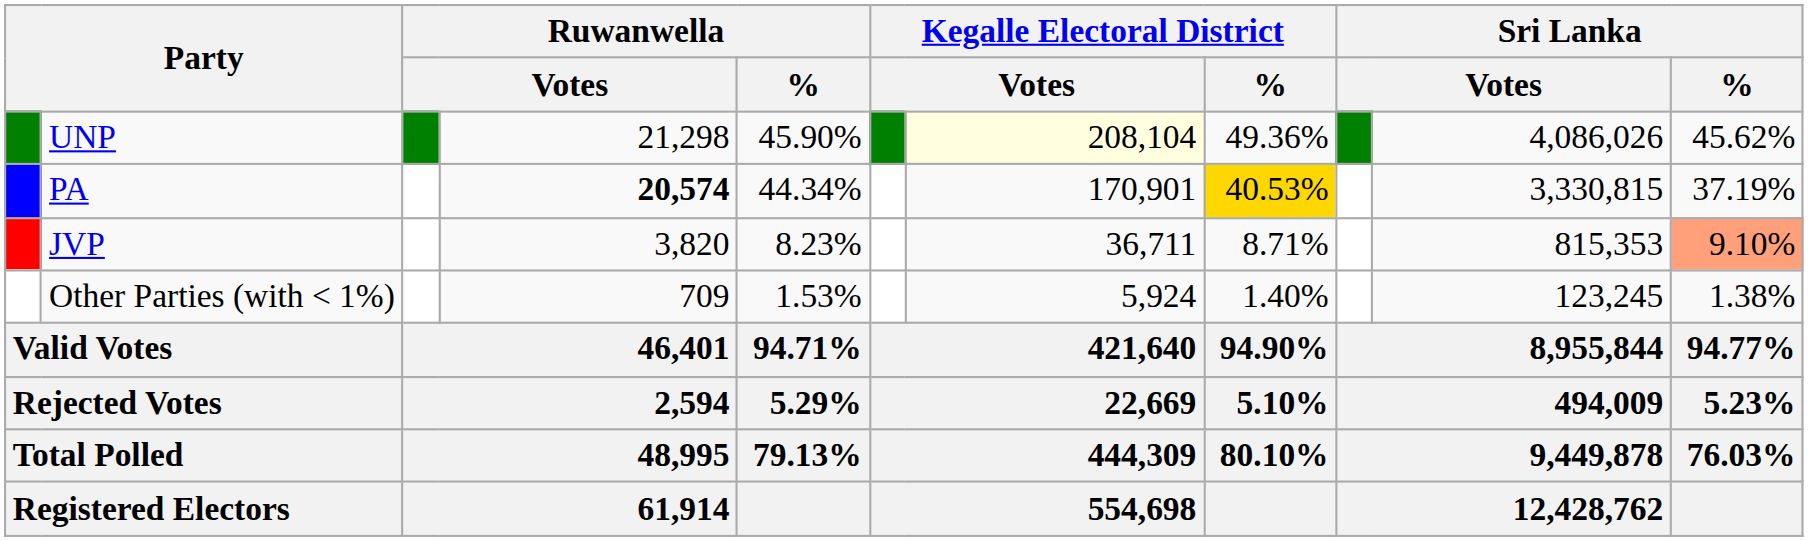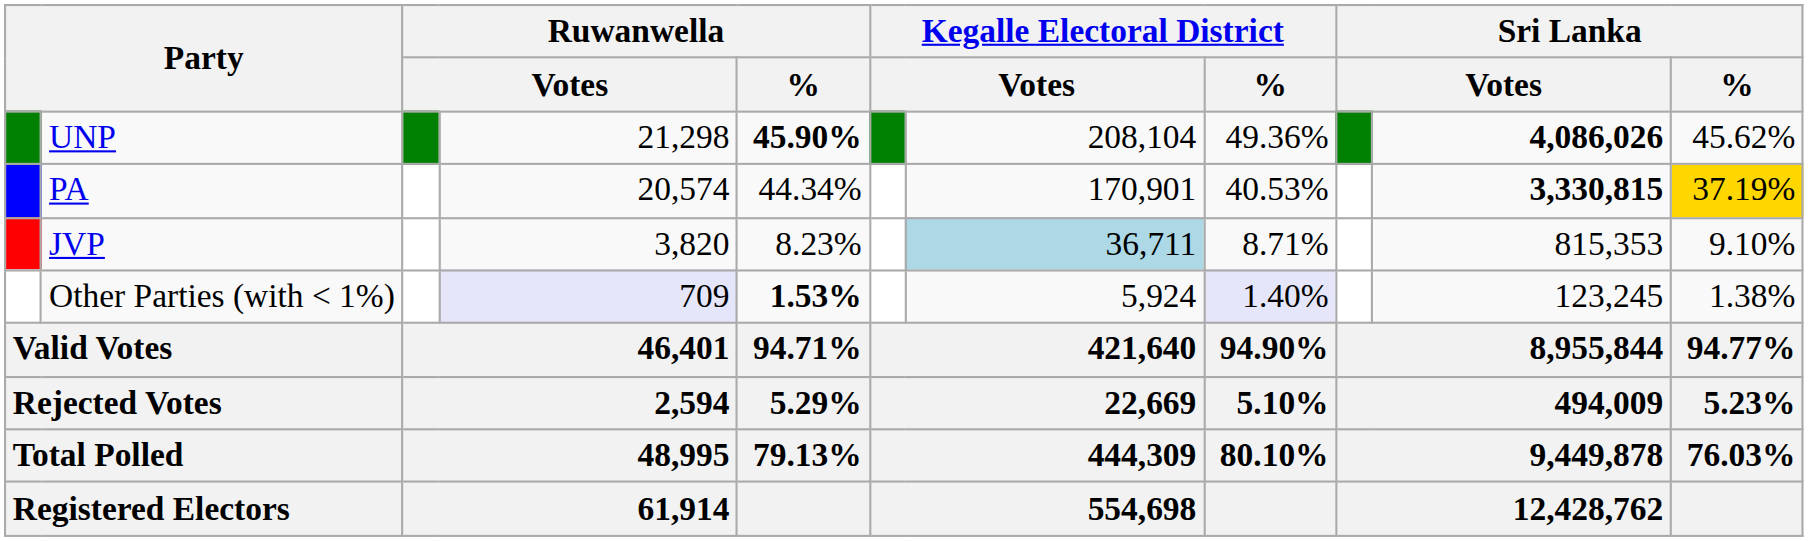(810, 137) normal -> (807, 137) bold
(1142, 137) lightyellow background -> (1142, 137) no background
(1596, 137) normal -> (1596, 137) bold
(683, 190) bold -> (683, 190) normal
(1277, 190) gold background -> (1277, 190) no background
(1596, 190) normal -> (1596, 190) bold
(1744, 190) no background -> (1744, 190) gold background
(1151, 243) no background -> (1151, 243) lightblue background
(1752, 243) lightsalmon background -> (1752, 243) no background
(704, 296) no background -> (704, 296) lavender background
(818, 296) normal -> (816, 296) bold
(1285, 296) no background -> (1285, 296) lavender background
